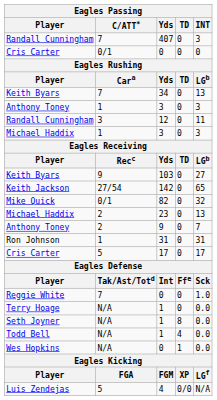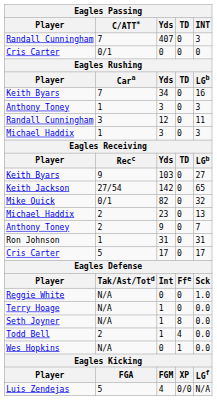(200, 94) 13 -> (200, 94) 16
(100, 295) 7 -> (105, 295) N/A
(105, 334) N/A -> (100, 334) 2
